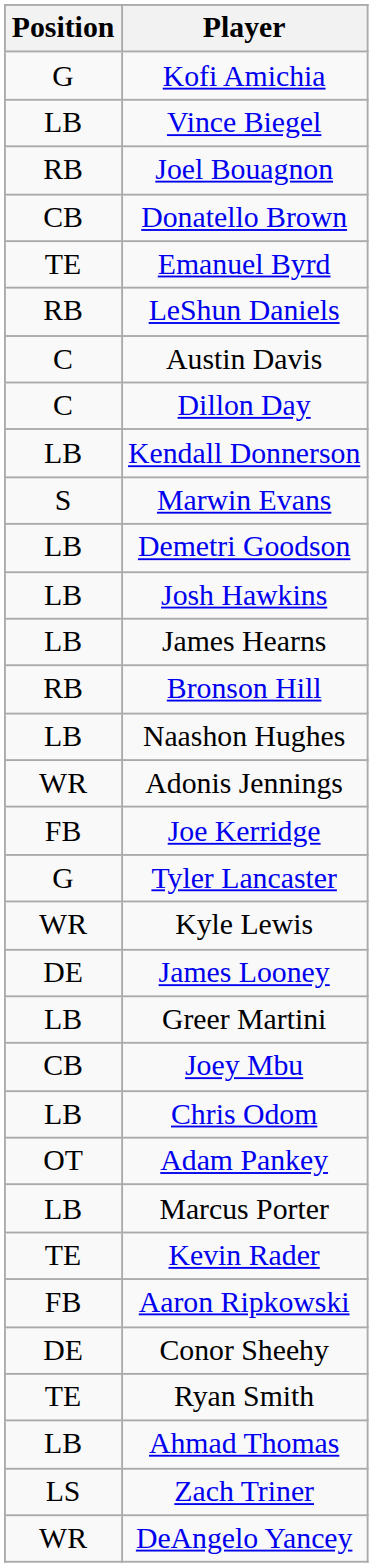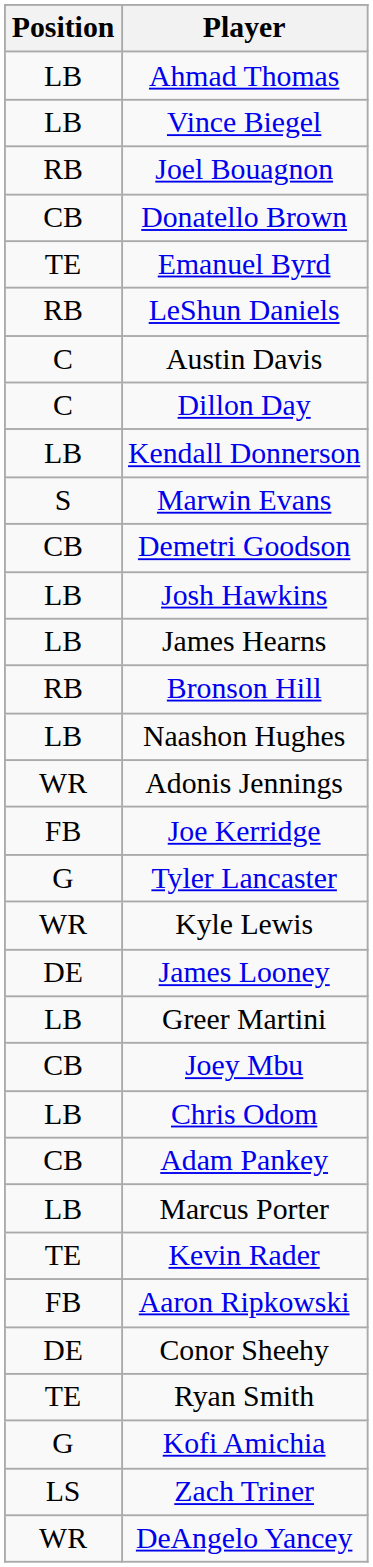rows swapped: (244, 75) <-> (244, 1444)
(63, 547) LB -> (63, 547) CB
(63, 1160) OT -> (63, 1160) CB
